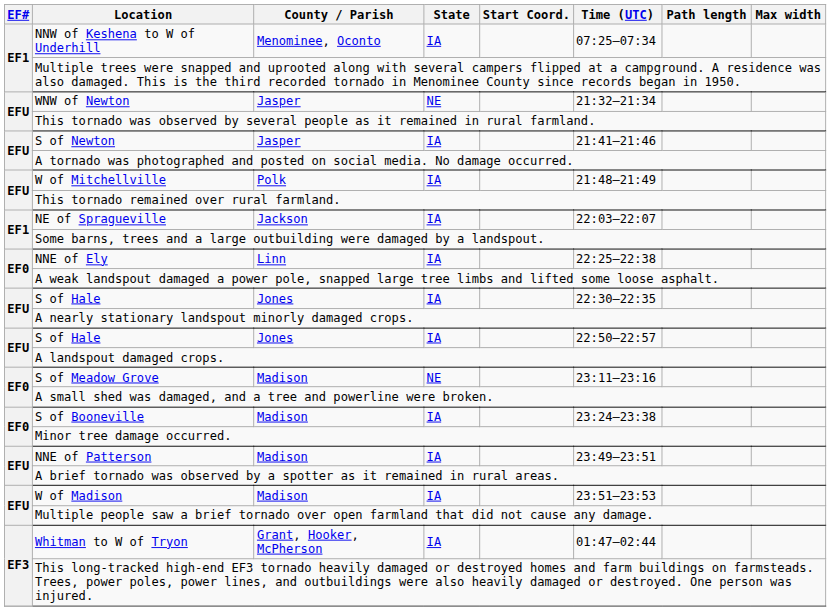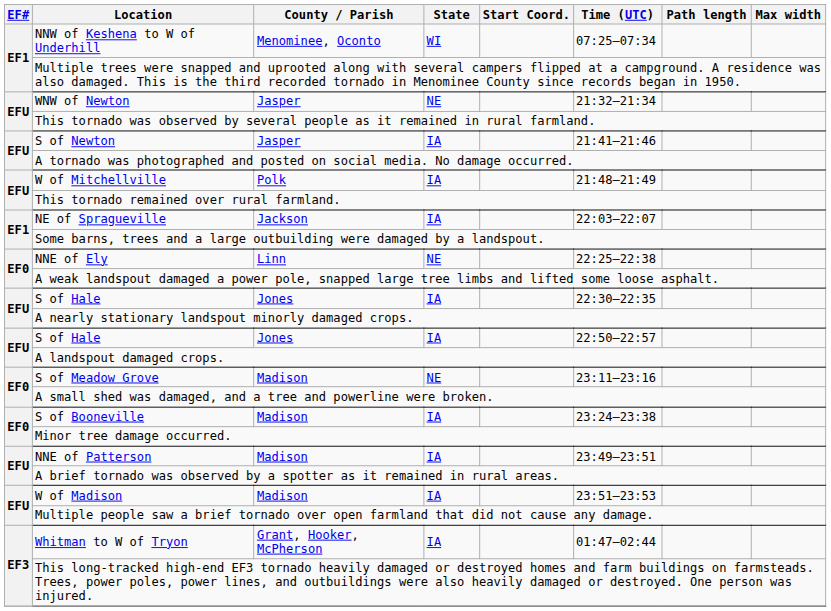(434, 41) IA -> (434, 41) WI
(434, 259) IA -> (434, 259) NE
